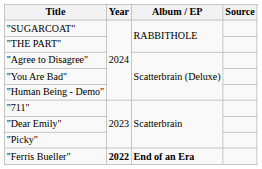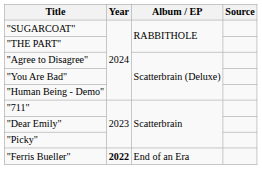(164, 156) bold -> (161, 156) normal
